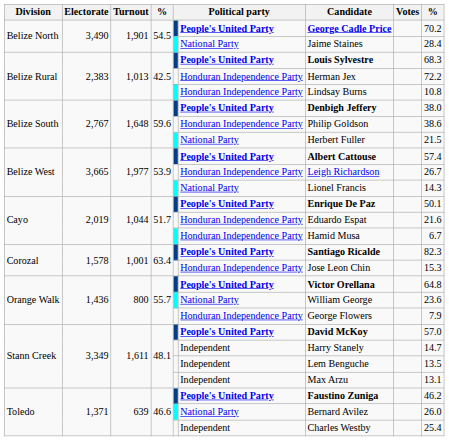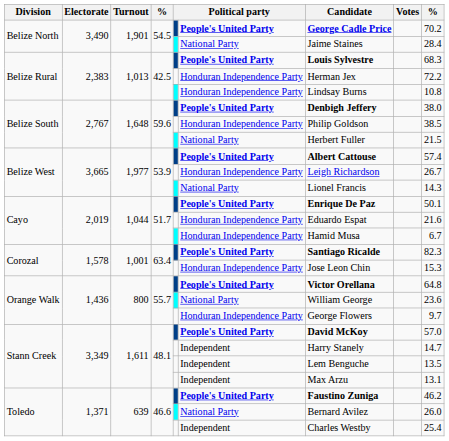(433, 124) 38.6 -> (433, 124) 38.5
(435, 316) 7.9 -> (435, 316) 9.7
